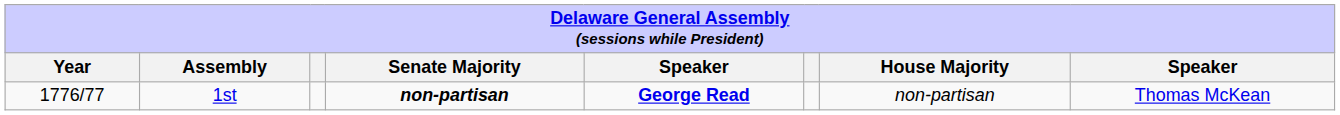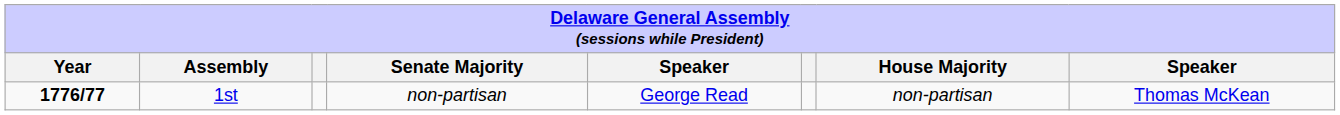(72, 95) normal -> (73, 95) bold
(455, 95) bold -> (457, 95) normal
(694, 95) bold -> (694, 95) normal
